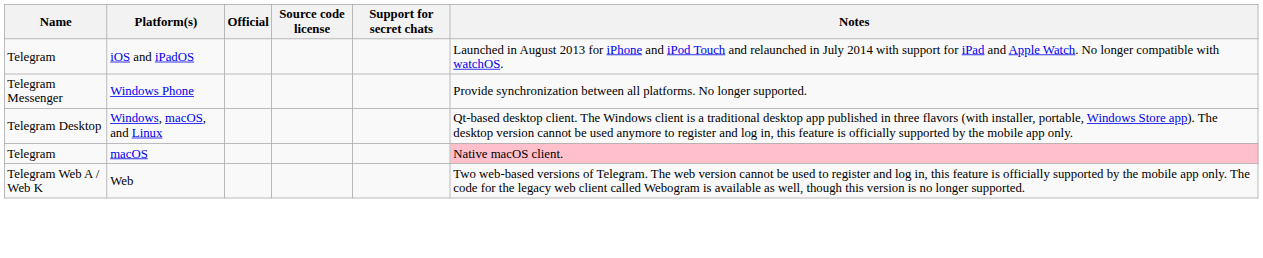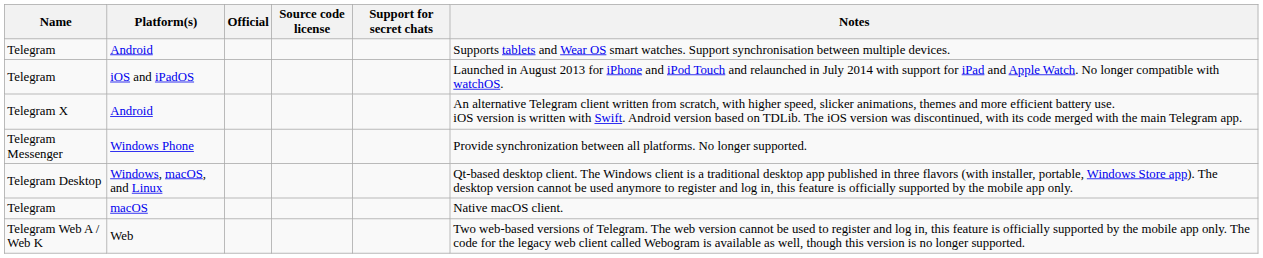+ row: (31, 49)
+ row: (38, 111)
(508, 153) pink background -> (508, 208) no background
